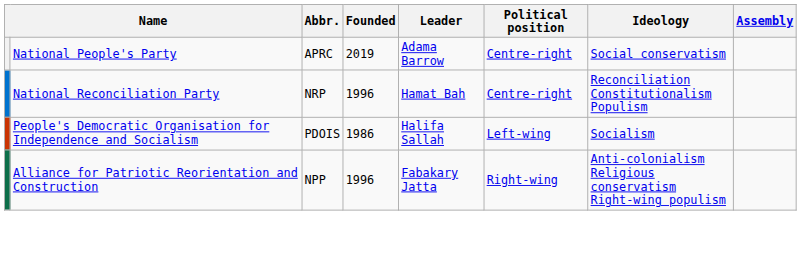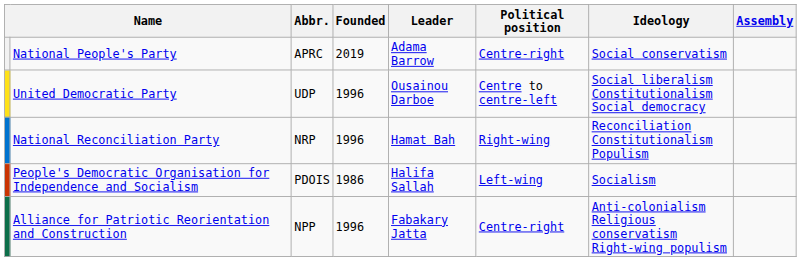+ row: (95, 94)
(529, 94) Centre-right -> (514, 140) Right-wing
(522, 180) Right-wing -> (522, 227) Centre-right
